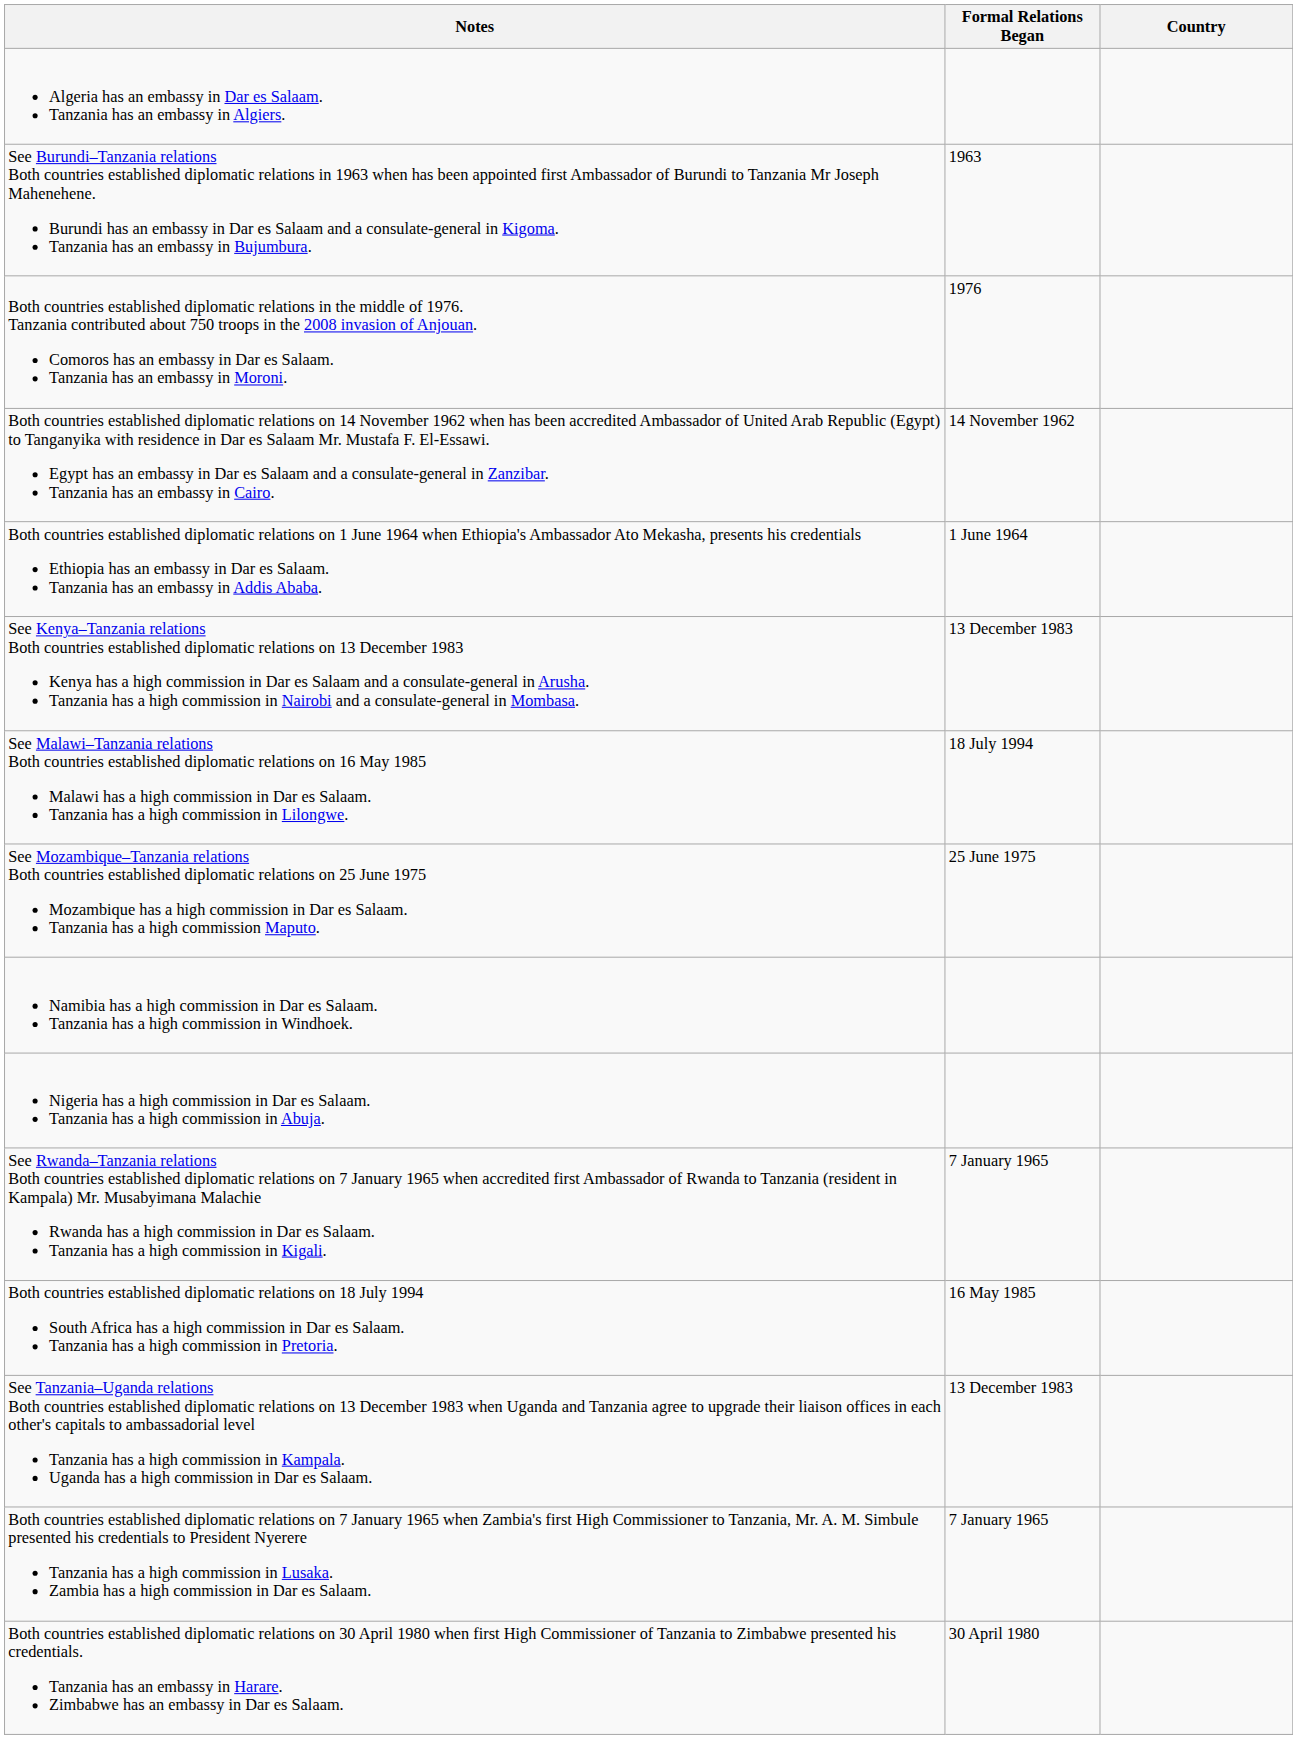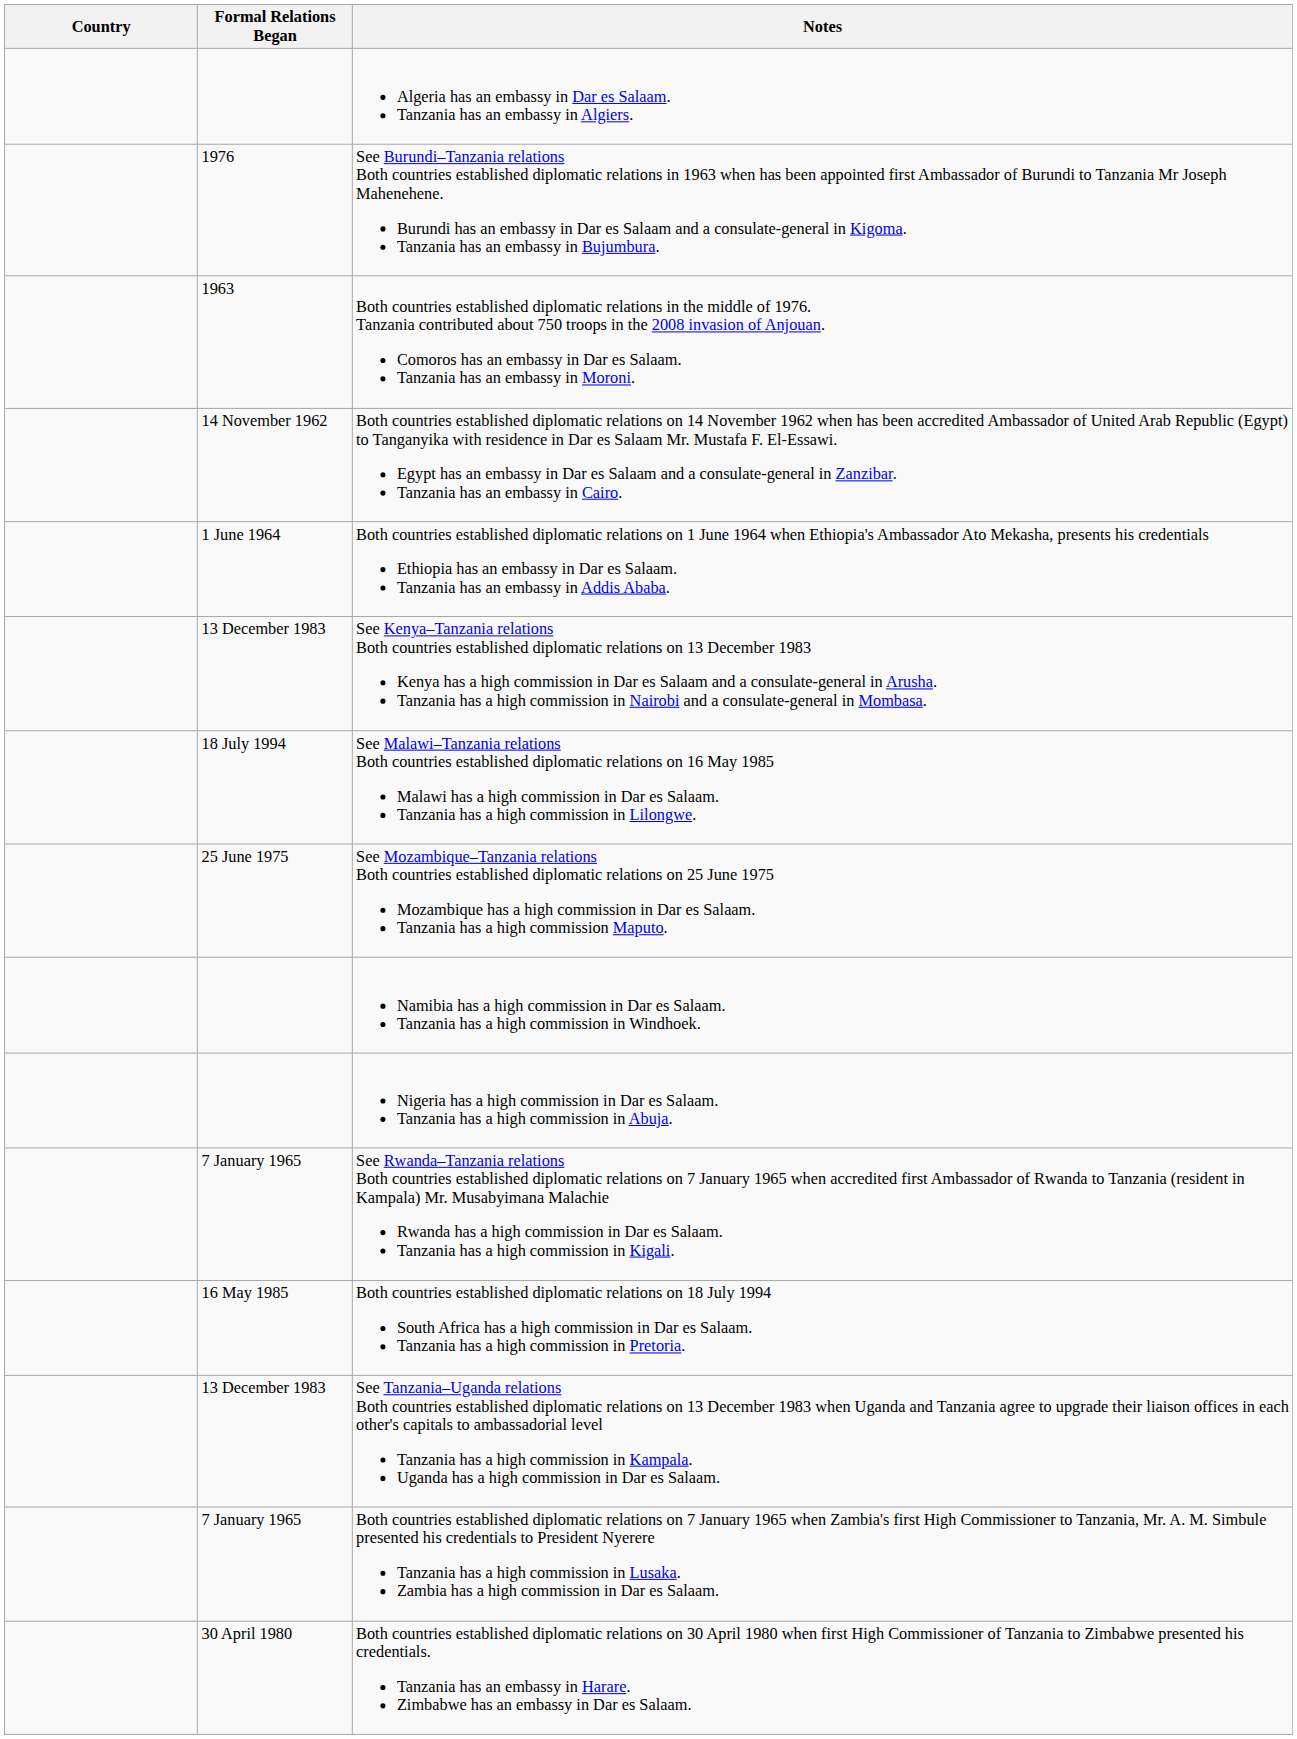columns swapped: (1196, 26) <-> (475, 26)
(965, 156) 1963 -> (218, 156) 1976
(965, 288) 1976 -> (218, 288) 1963
